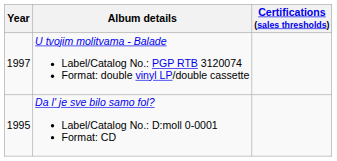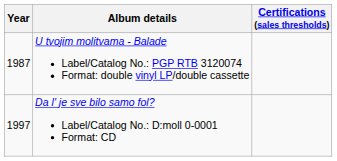(19, 63) 1997 -> (19, 63) 1987
(19, 125) 1995 -> (19, 125) 1997
